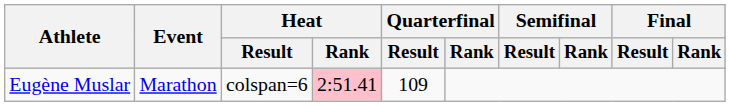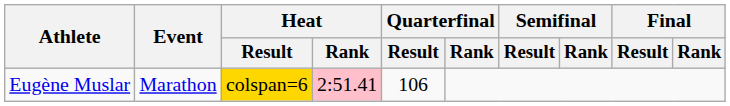(267, 85) no background -> (267, 85) gold background
(413, 85) 109 -> (413, 85) 106
